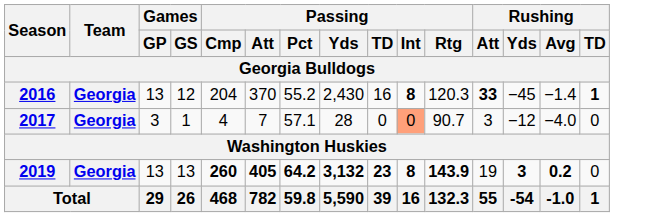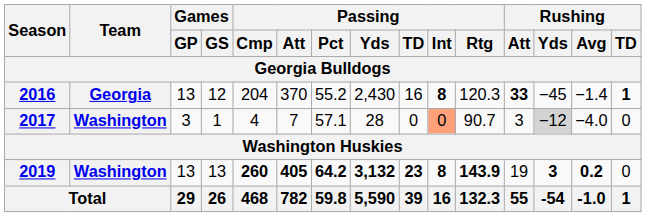(105, 120) Georgia -> (120, 120) Washington
(522, 120) no background -> (553, 120) lightgrey background
(105, 172) Georgia -> (120, 172) Washington
